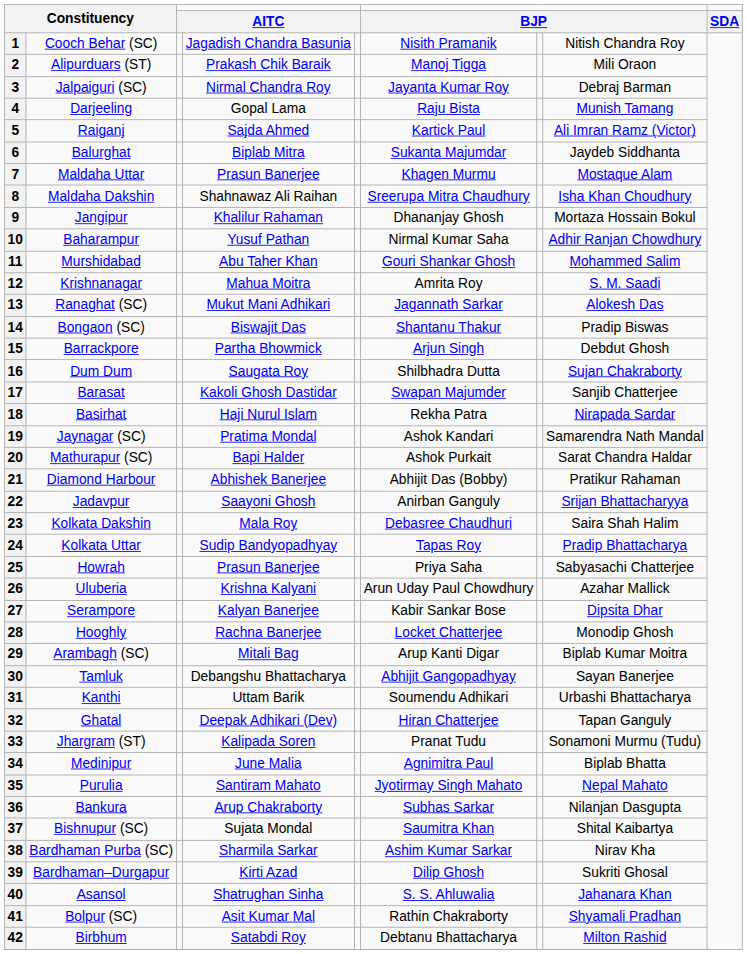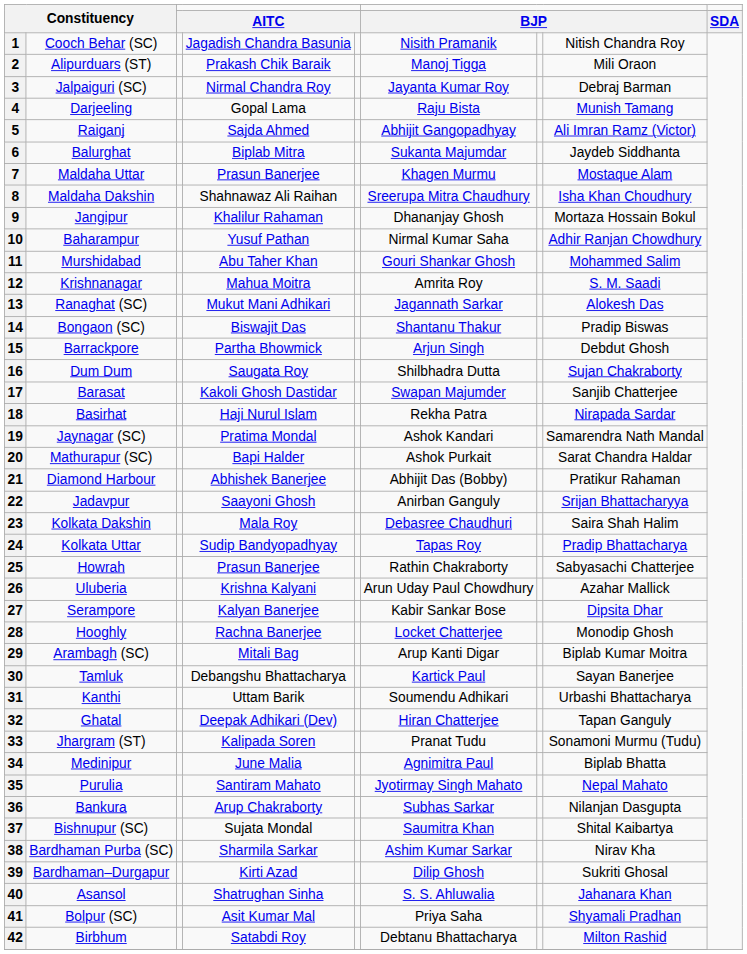(449, 130) Kartick Paul -> (449, 130) Abhijit Gangopadhyay
(449, 567) Priya Saha -> (449, 567) Rathin Chakraborty
(449, 676) Abhijit Gangopadhyay -> (449, 676) Kartick Paul
(449, 916) Rathin Chakraborty -> (449, 916) Priya Saha
